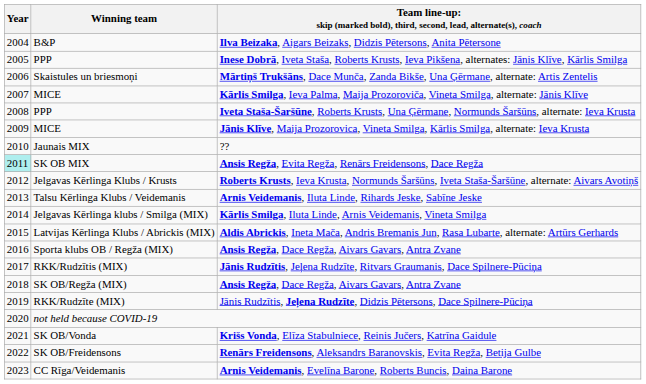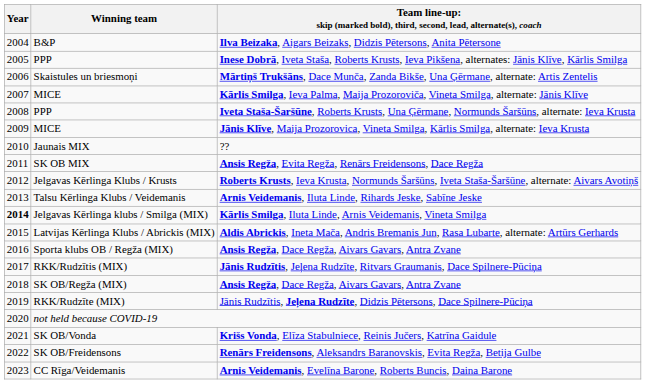(18, 163) paleturquoise background -> (18, 163) no background
(18, 215) normal -> (18, 215) bold
